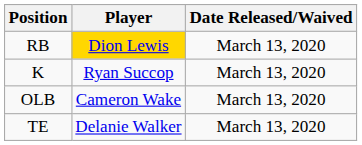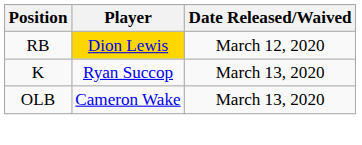(271, 45) March 13, 2020 -> (270, 45) March 12, 2020
- row: (38, 126)
